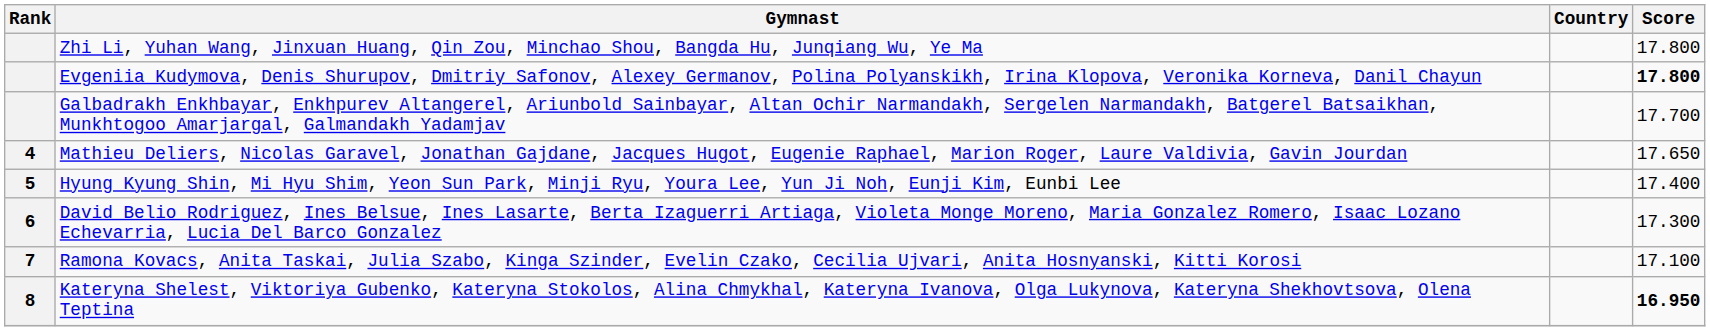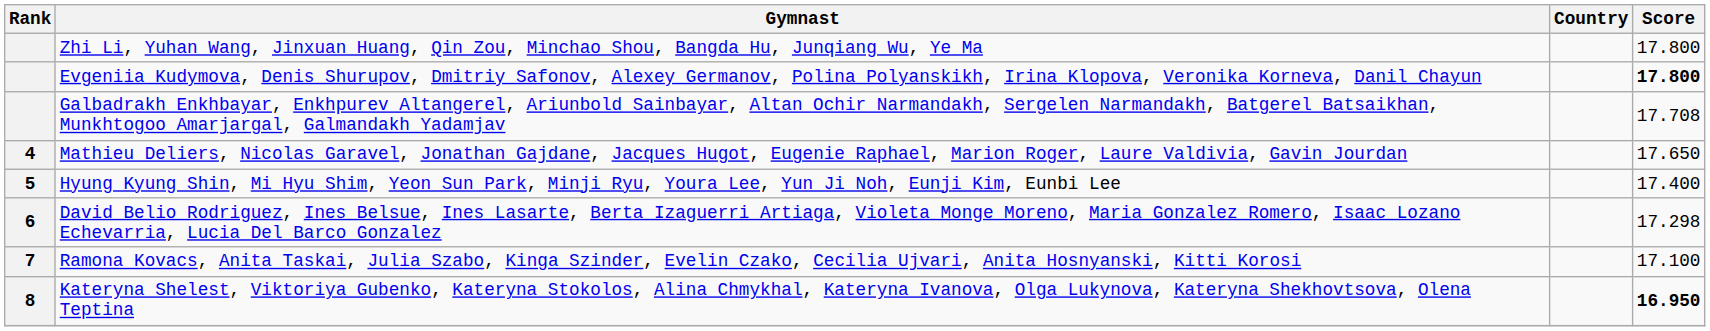(1669, 116) 17.700 -> (1669, 116) 17.708
(1669, 223) 17.300 -> (1669, 223) 17.298
